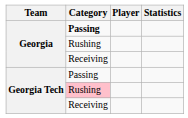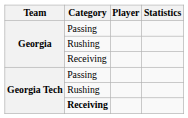(84, 28) bold -> (82, 28) normal
(85, 90) pink background -> (83, 90) no background
(88, 105) normal -> (87, 105) bold
